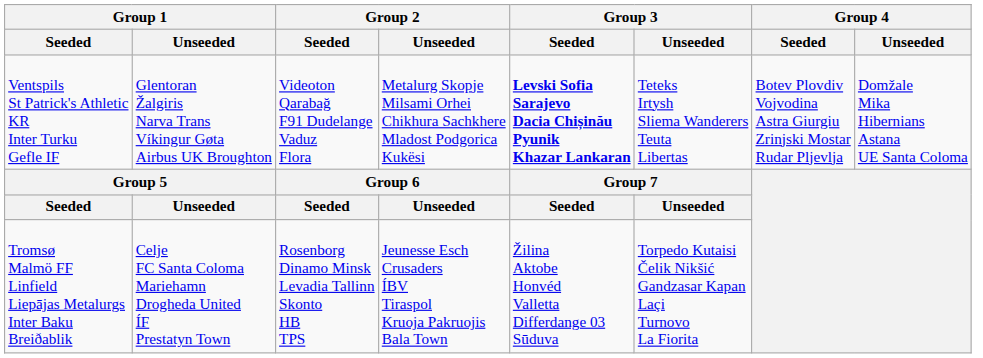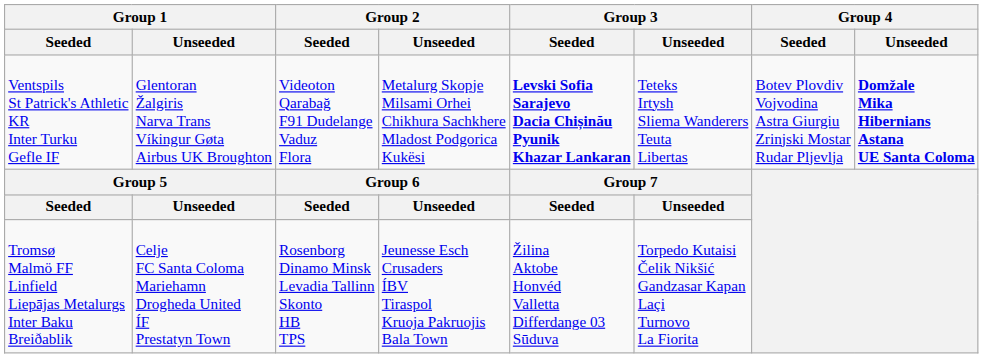(913, 120) normal -> (916, 120) bold
